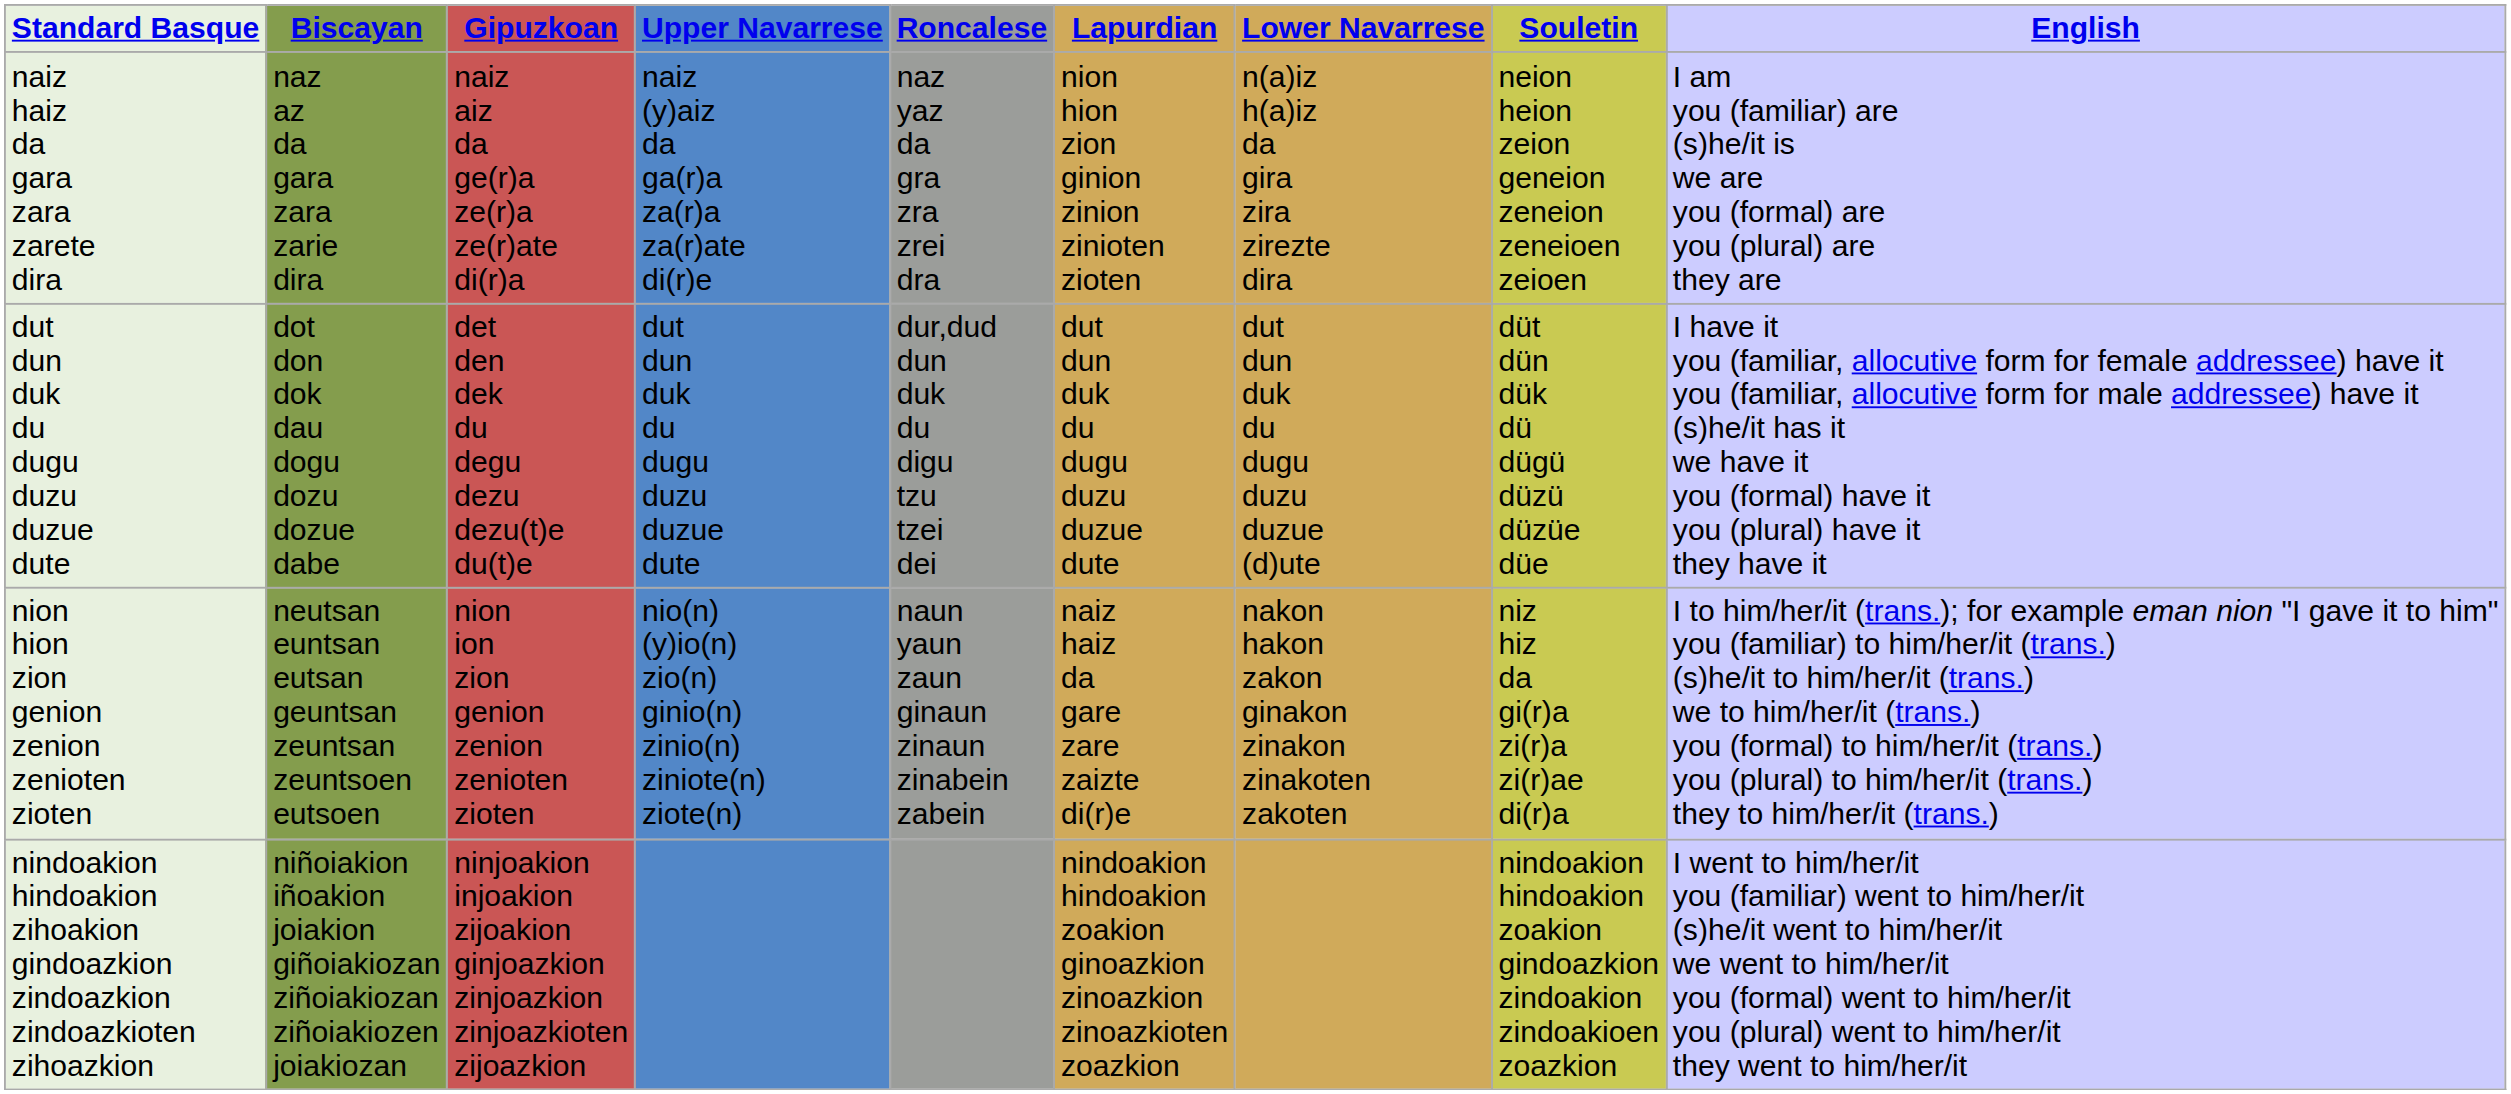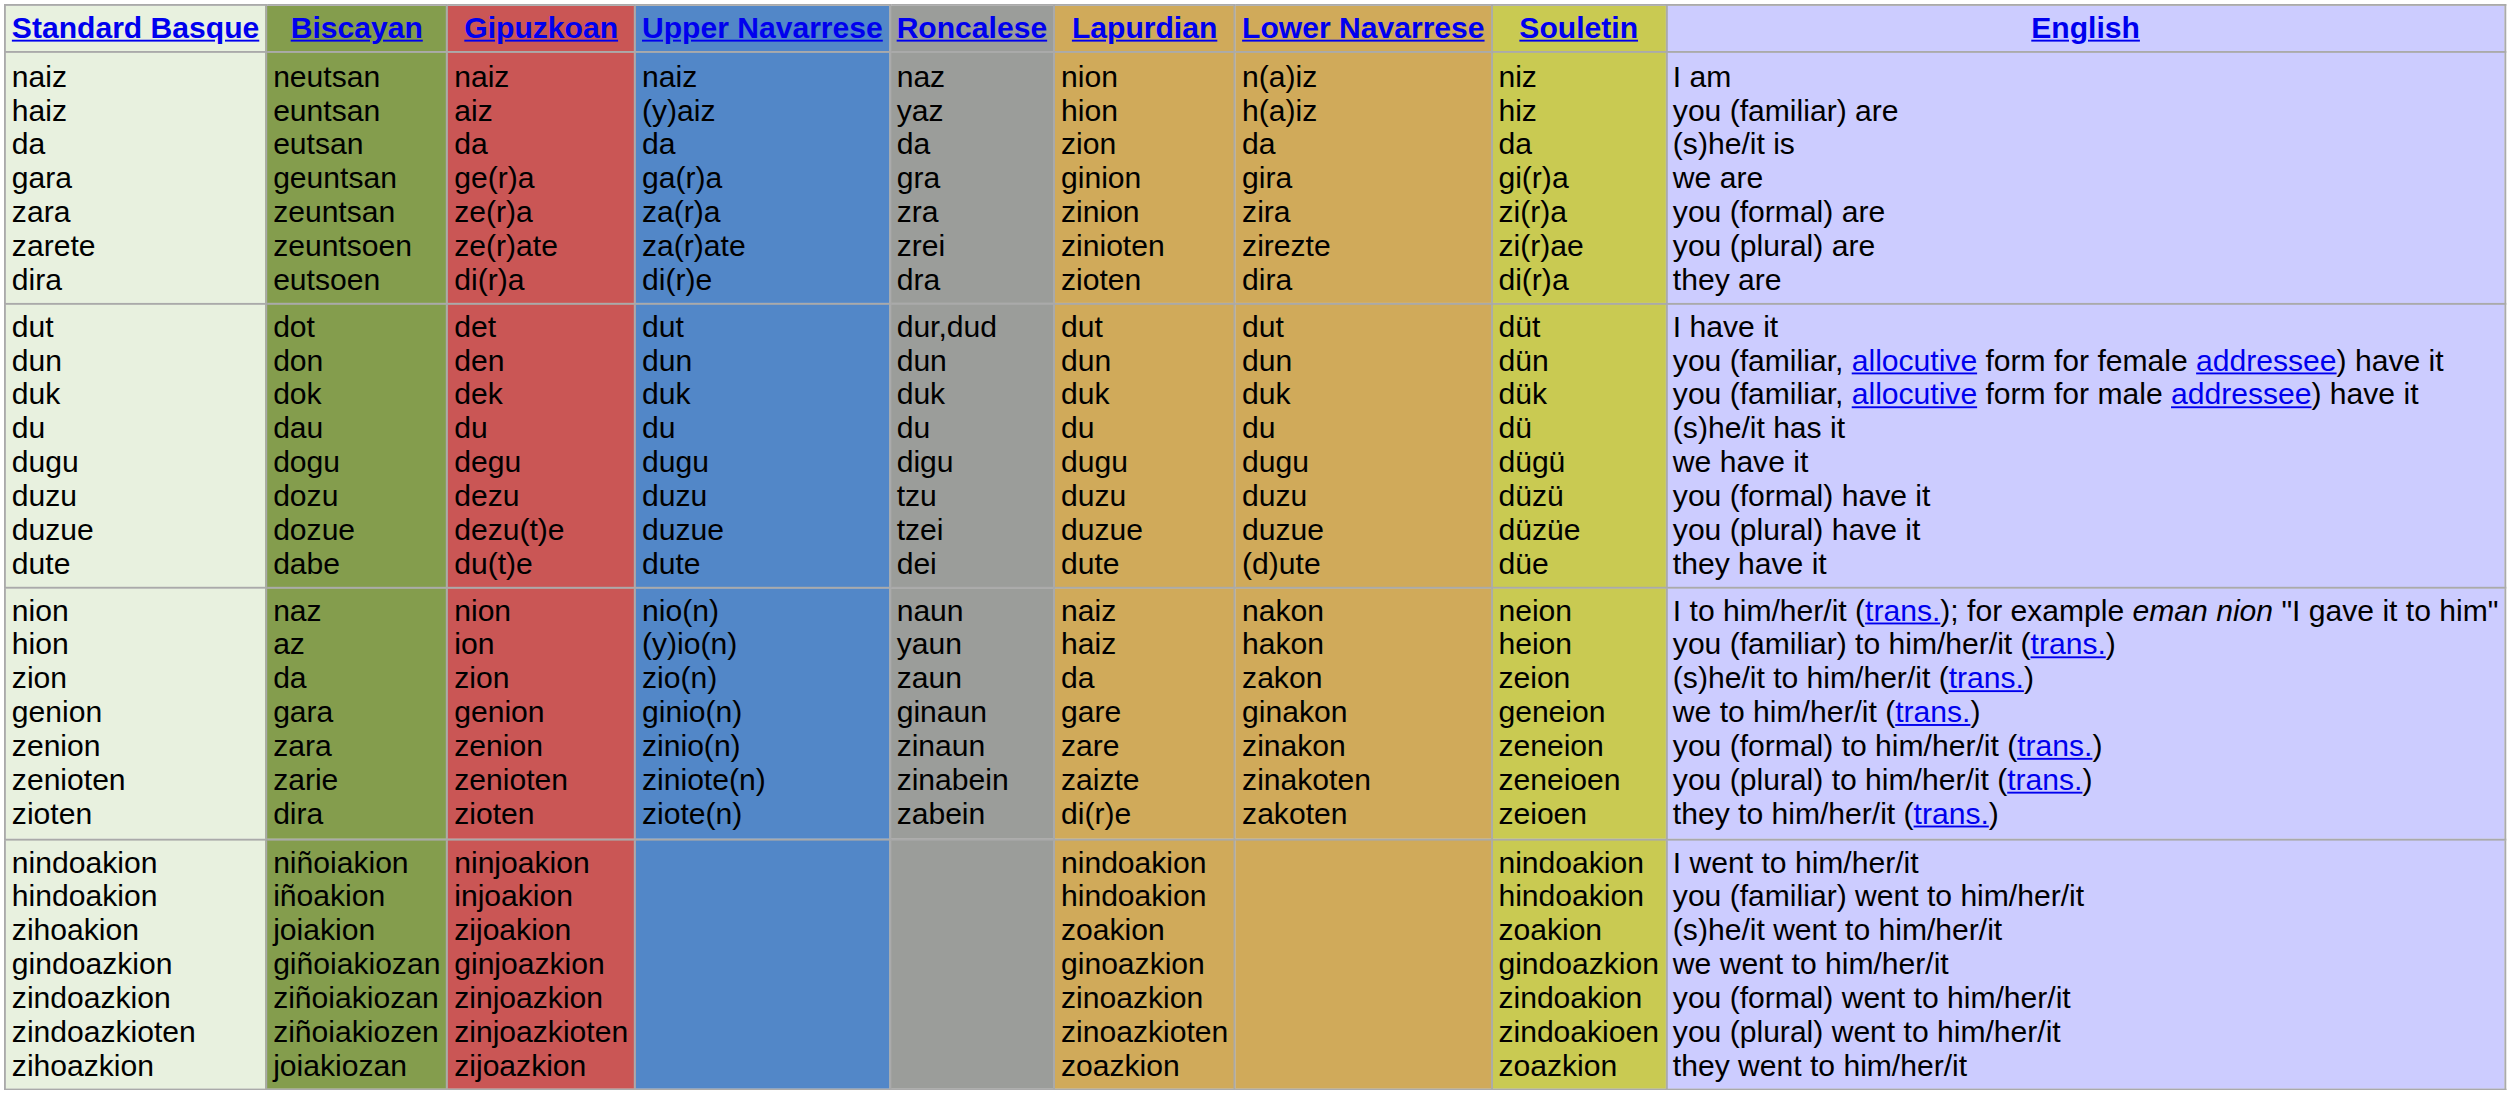(306, 177) naz az da gara zara zarie dira -> (343, 177) neutsan euntsan eutsan geuntsan zeuntsan zeuntsoen eutsoen
(1559, 177) neion heion zeion geneion zeneion zeneioen zeioen -> (1541, 177) niz hiz da gi(r)a zi(r)a zi(r)ae di(r)a
(343, 712) neutsan euntsan eutsan geuntsan zeuntsan zeuntsoen eutsoen -> (306, 712) naz az da gara zara zarie dira
(1541, 712) niz hiz da gi(r)a zi(r)a zi(r)ae di(r)a -> (1559, 712) neion heion zeion geneion zeneion zeneioen zeioen
